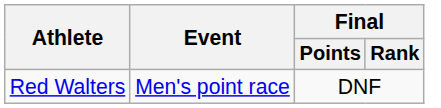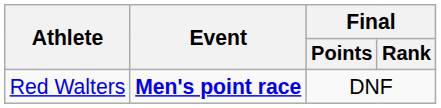(212, 87) normal -> (218, 87) bold
